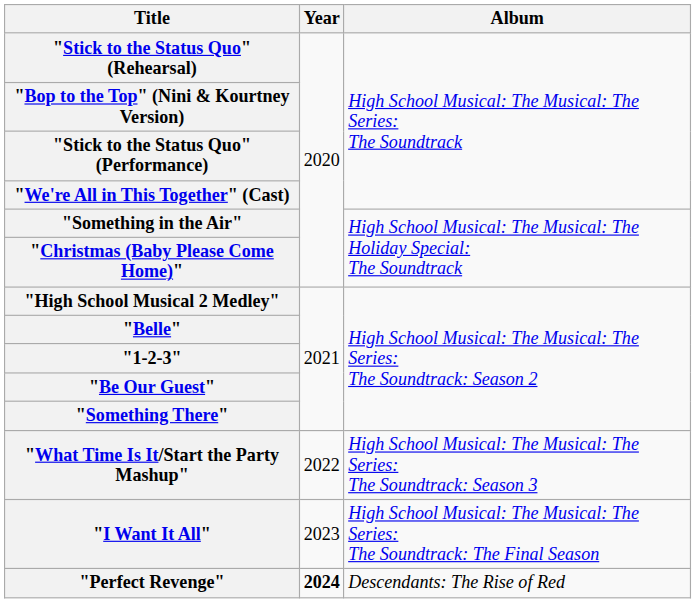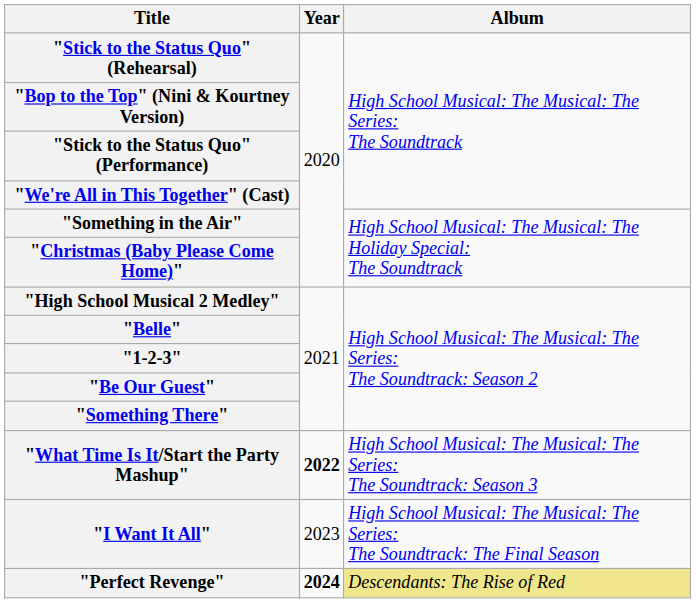(322, 464) normal -> (322, 464) bold
(457, 582) no background -> (457, 582) khaki background
